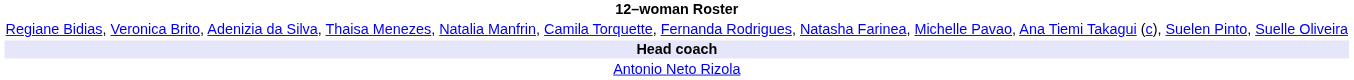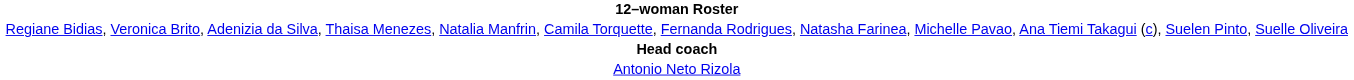(677, 49) lavender background -> (677, 49) no background
